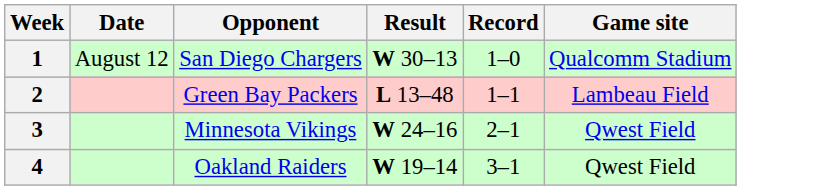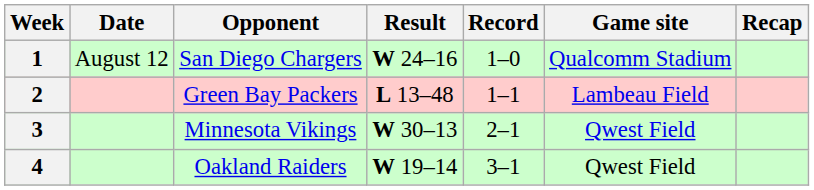+ column: (772, 22)
(415, 58) W 30–13 -> (415, 58) W 24–16
(415, 130) W 24–16 -> (415, 130) W 30–13
